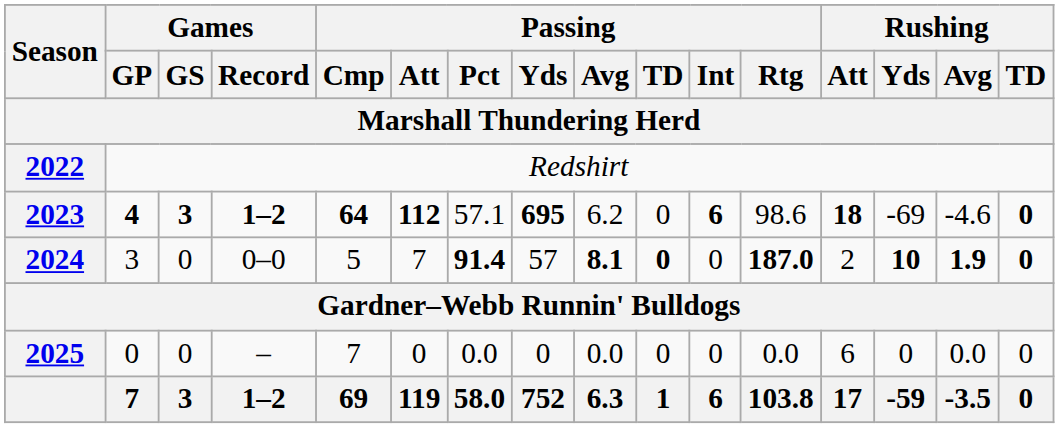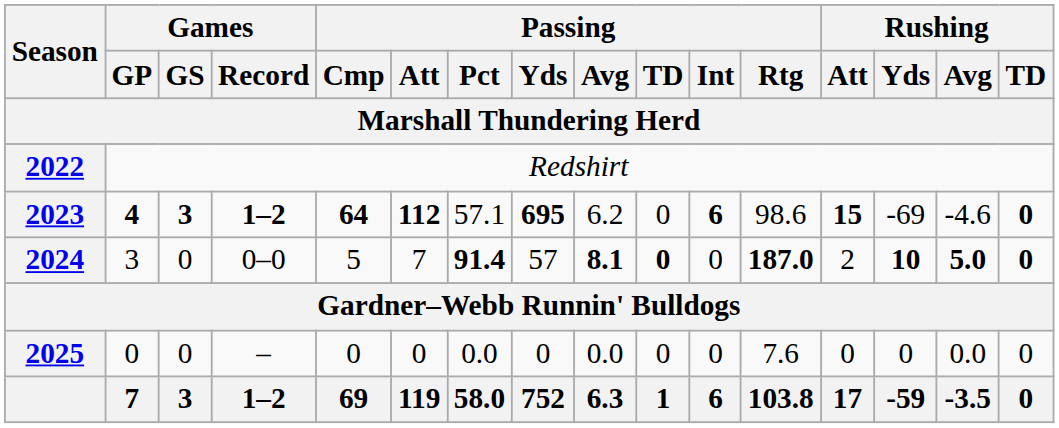(847, 213) 18 -> (847, 213) 15
(968, 259) 1.9 -> (968, 259) 5.0
(354, 352) 7 -> (354, 352) 0
(781, 352) 0.0 -> (781, 352) 7.6
(847, 352) 6 -> (847, 352) 0
